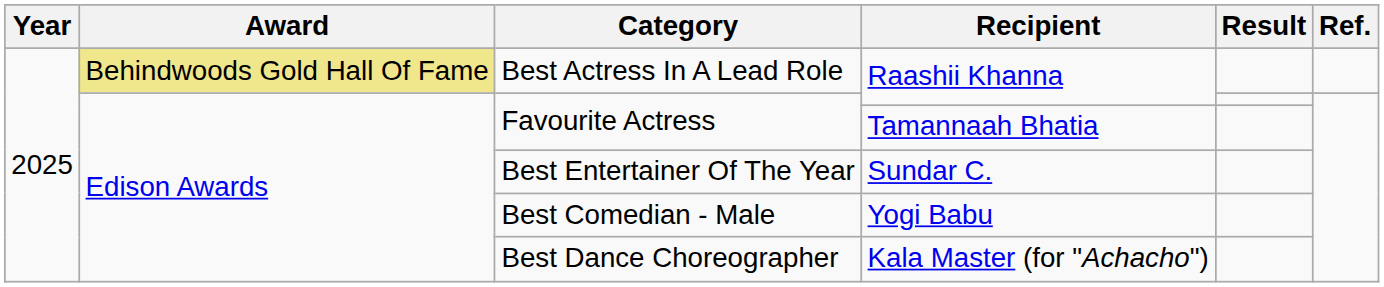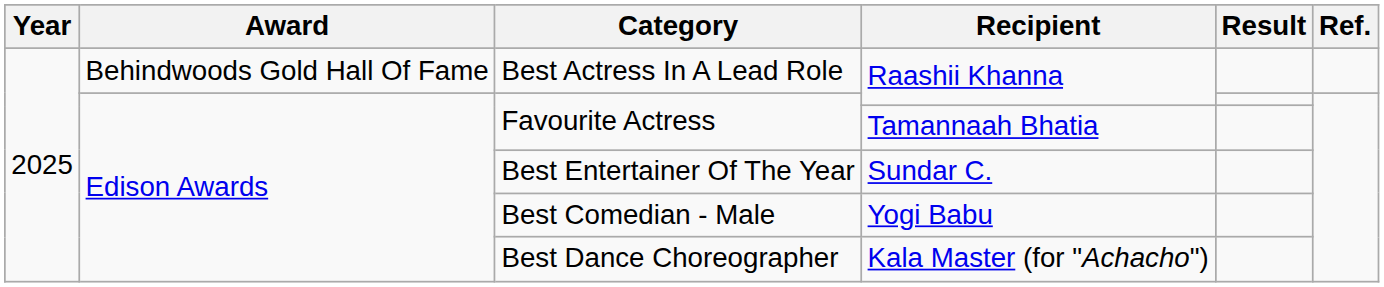(287, 70) khaki background -> (287, 70) no background
